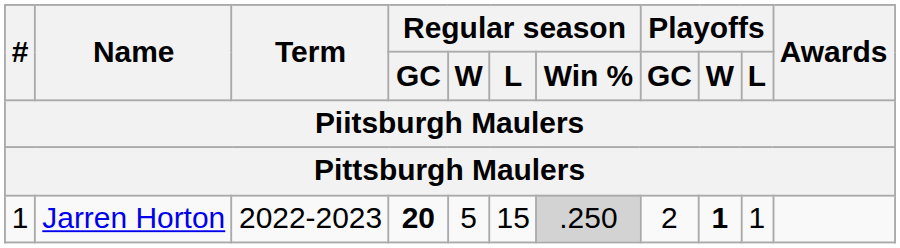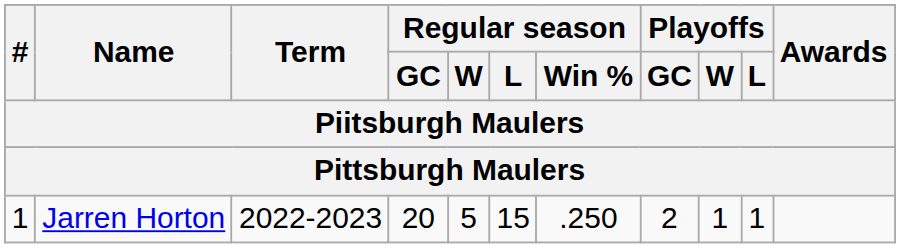(418, 218) bold -> (418, 218) normal
(588, 218) lightgrey background -> (588, 218) no background
(720, 218) bold -> (720, 218) normal
